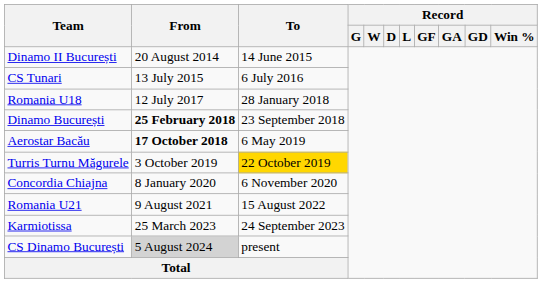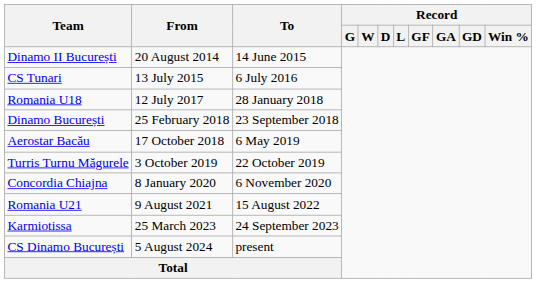(185, 120) bold -> (182, 120) normal
(181, 141) bold -> (179, 141) normal
(286, 162) gold background -> (280, 162) no background
(174, 246) lightgrey background -> (174, 246) no background
